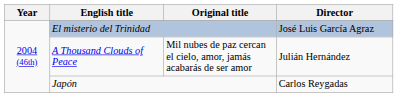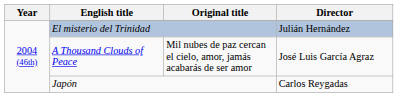(326, 28) José Luis García Agraz -> (314, 28) Julián Hernández
(314, 56) Julián Hernández -> (326, 56) José Luis García Agraz
